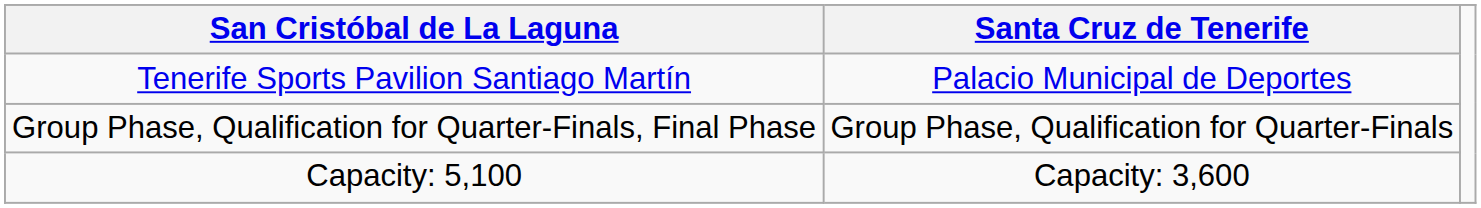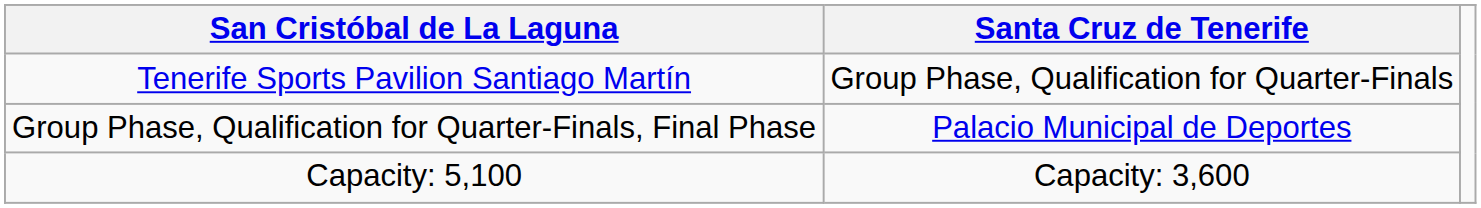(1142, 78) Palacio Municipal de Deportes -> (1142, 78) Group Phase, Qualification for Quarter-Finals
(1142, 127) Group Phase, Qualification for Quarter-Finals -> (1142, 127) Palacio Municipal de Deportes
